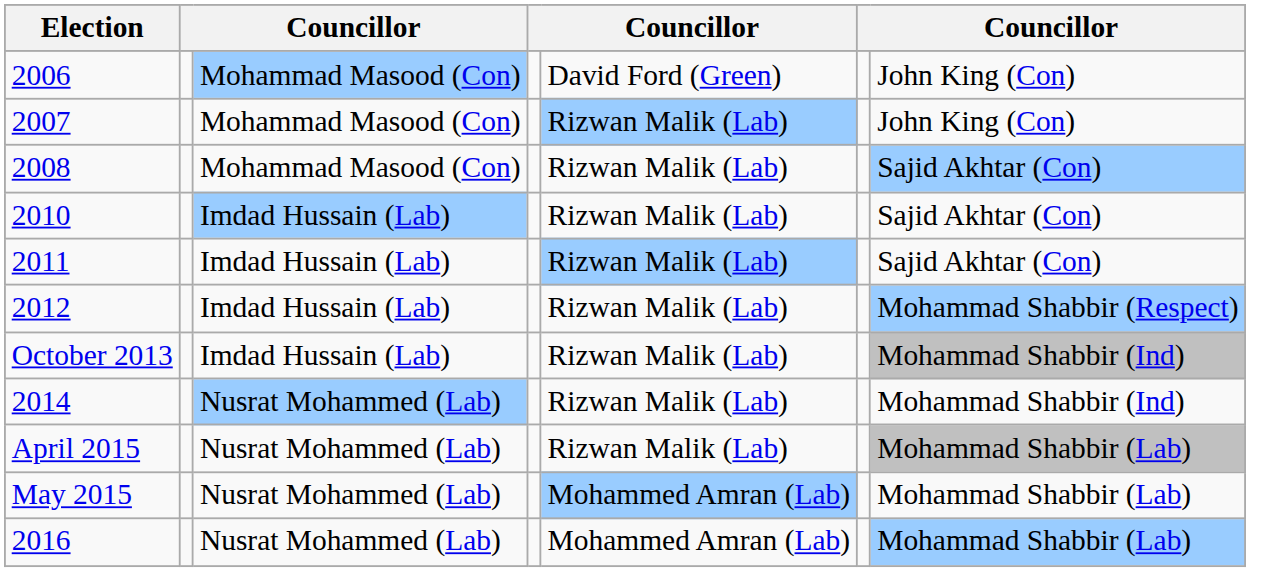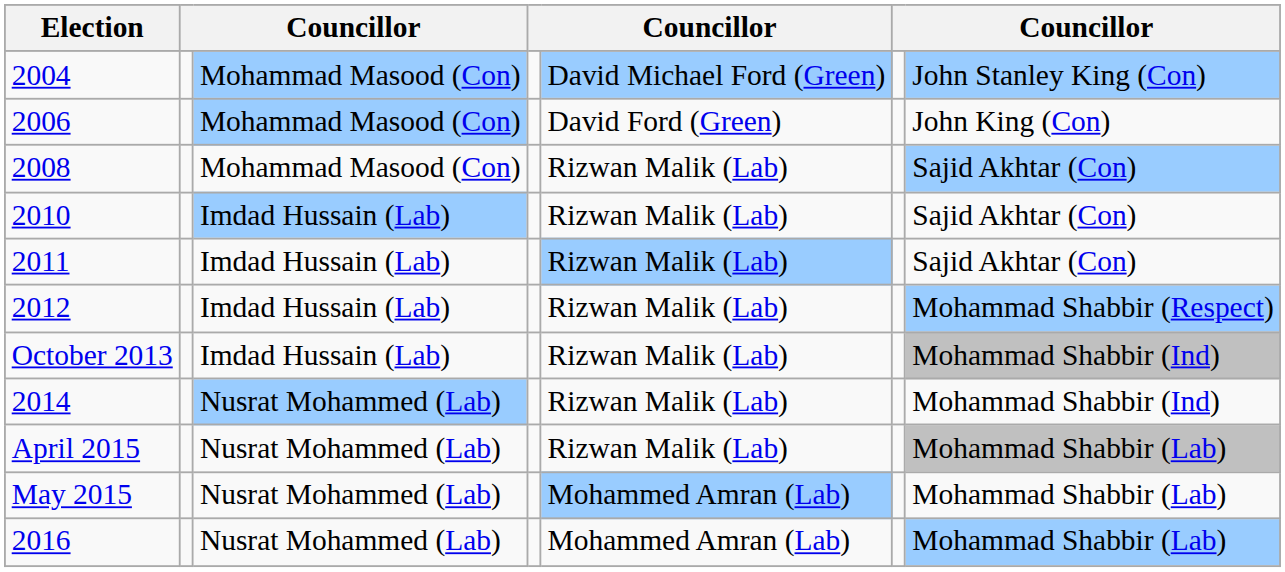+ row: (41, 74)
- row: (41, 121)
